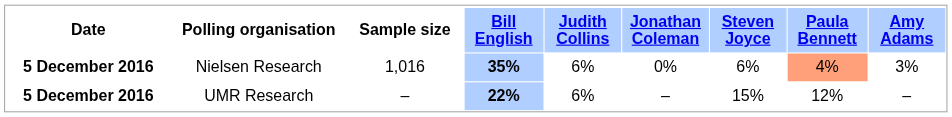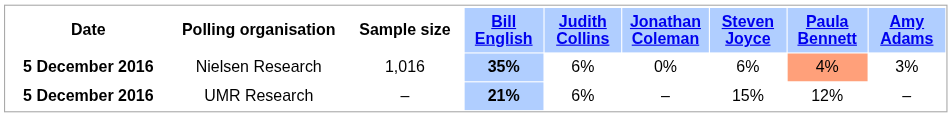(504, 95) 22% -> (504, 95) 21%
